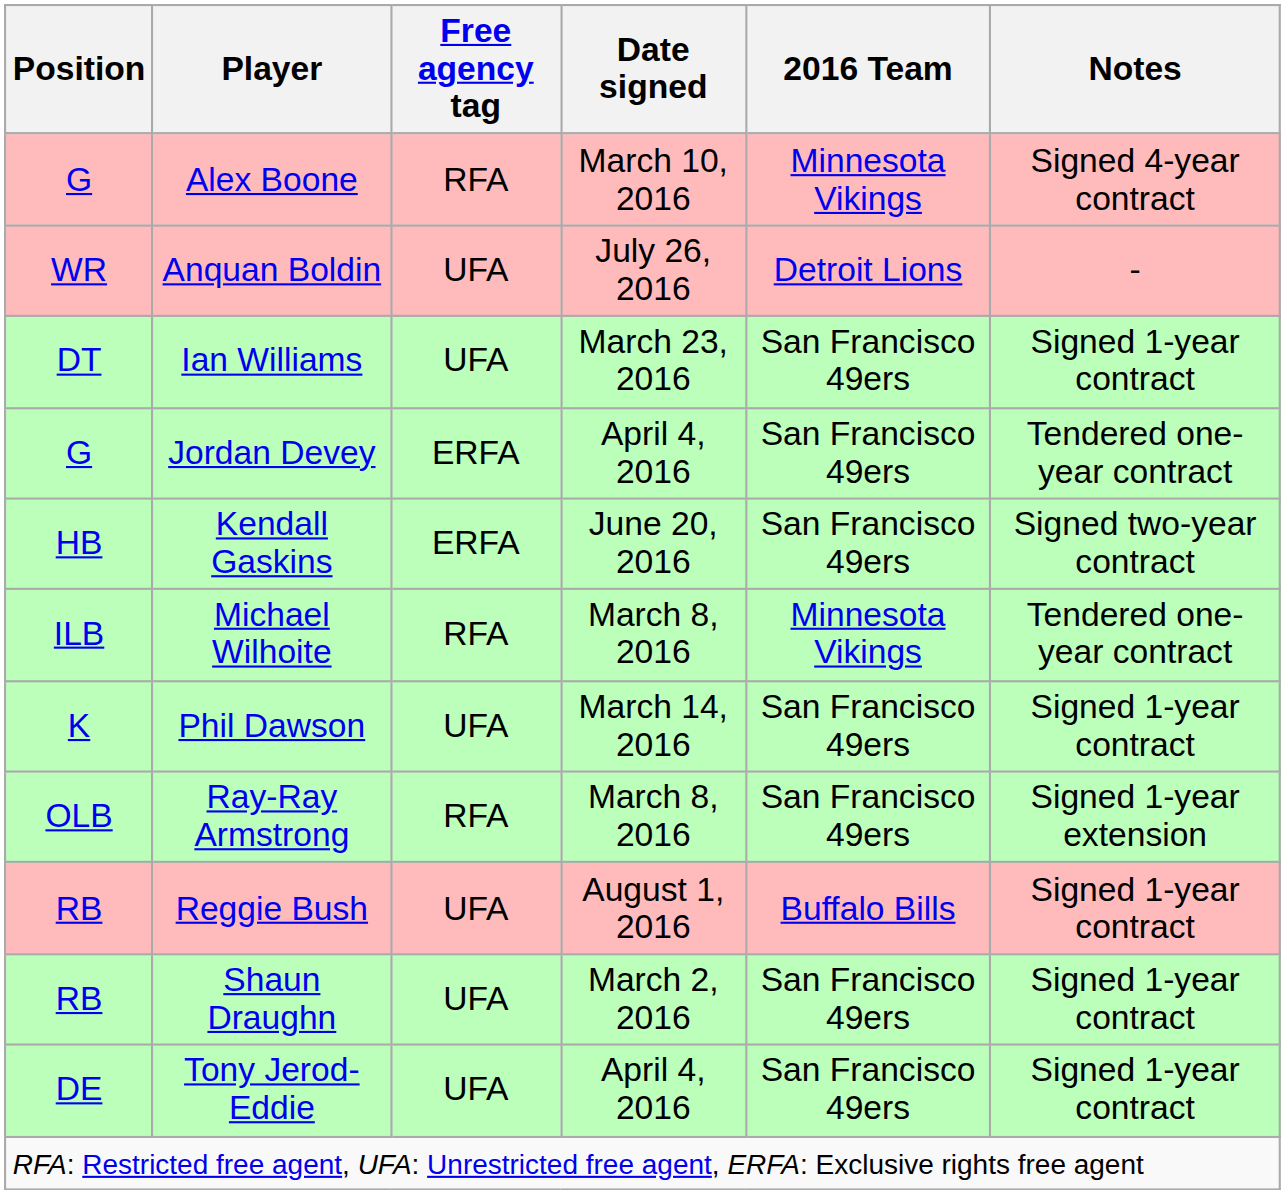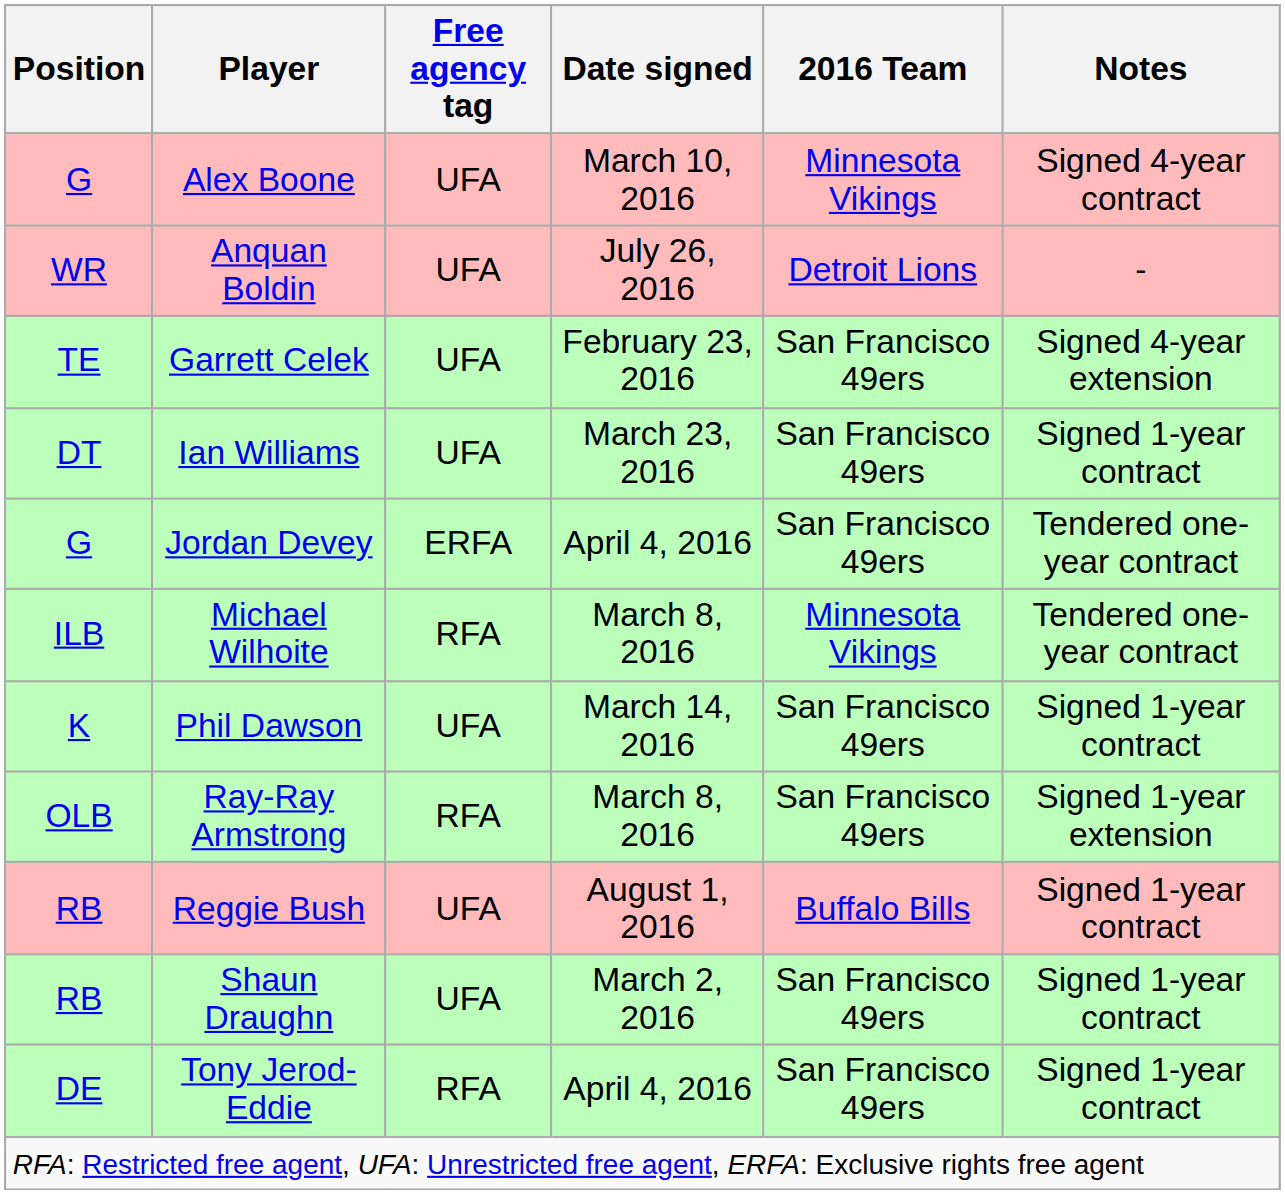(476, 178) RFA -> (468, 178) UFA
+ row: (269, 361)
- row: (272, 543)
(476, 1089) UFA -> (468, 1089) RFA
